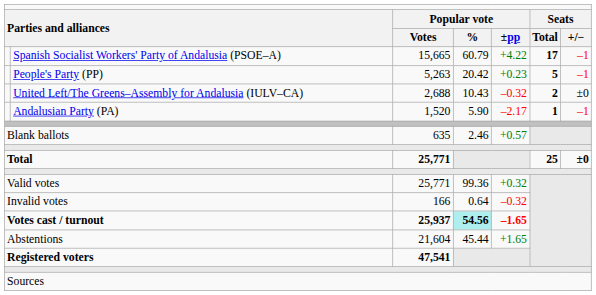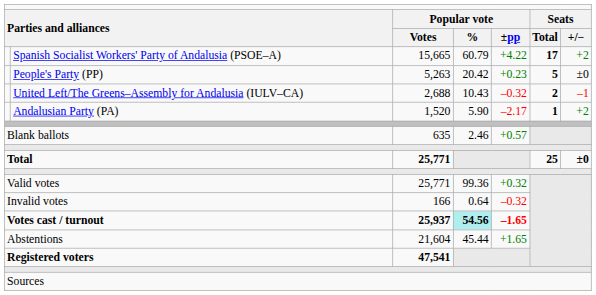(583, 56) –1 -> (583, 56) +2
(583, 74) –1 -> (583, 74) ±0
(583, 93) ±0 -> (583, 93) –1
(583, 111) –1 -> (583, 111) +2
